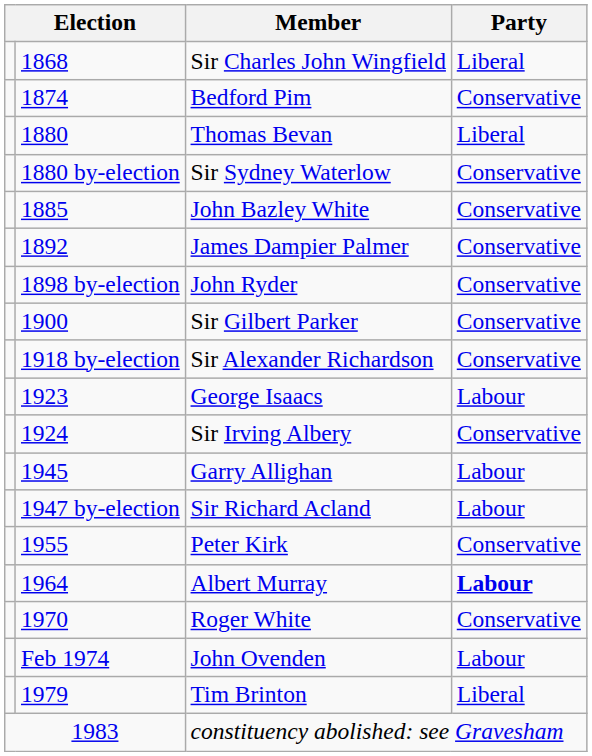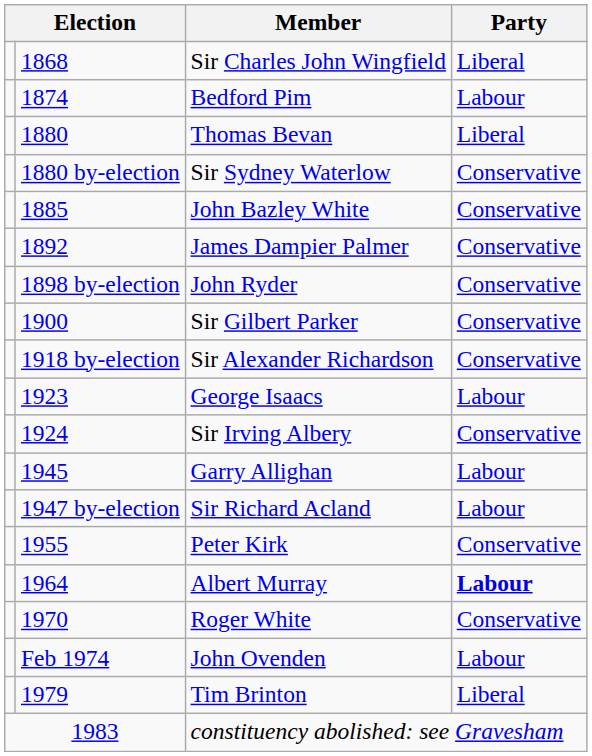(519, 97) Conservative -> (491, 97) Labour
